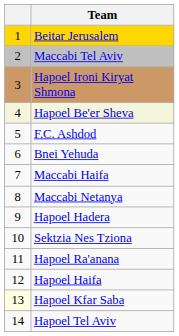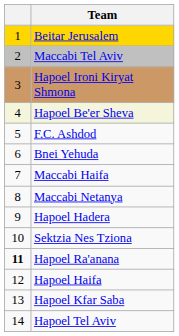(18, 258) normal -> (18, 258) bold
(18, 300) lightyellow background -> (18, 300) no background
